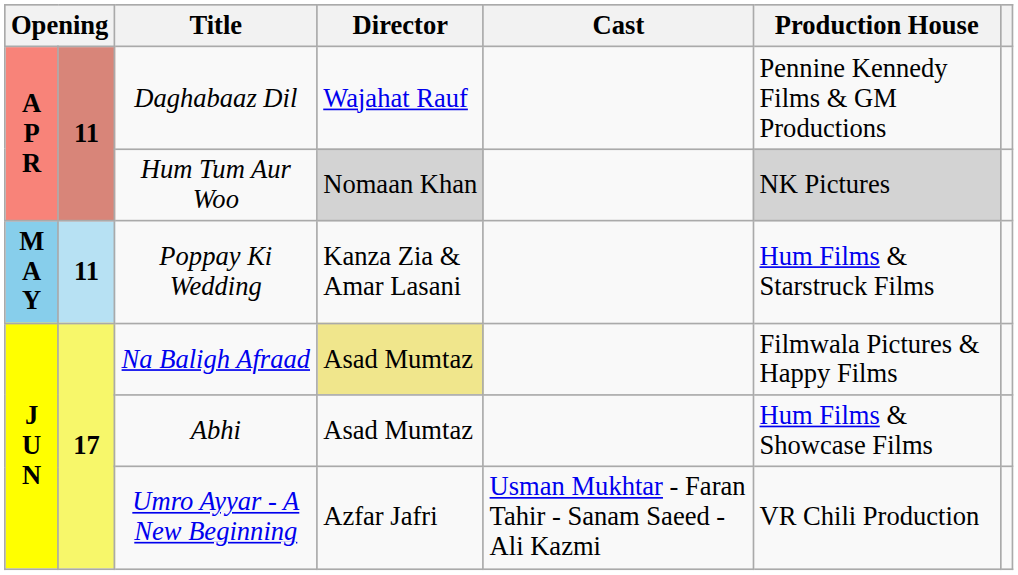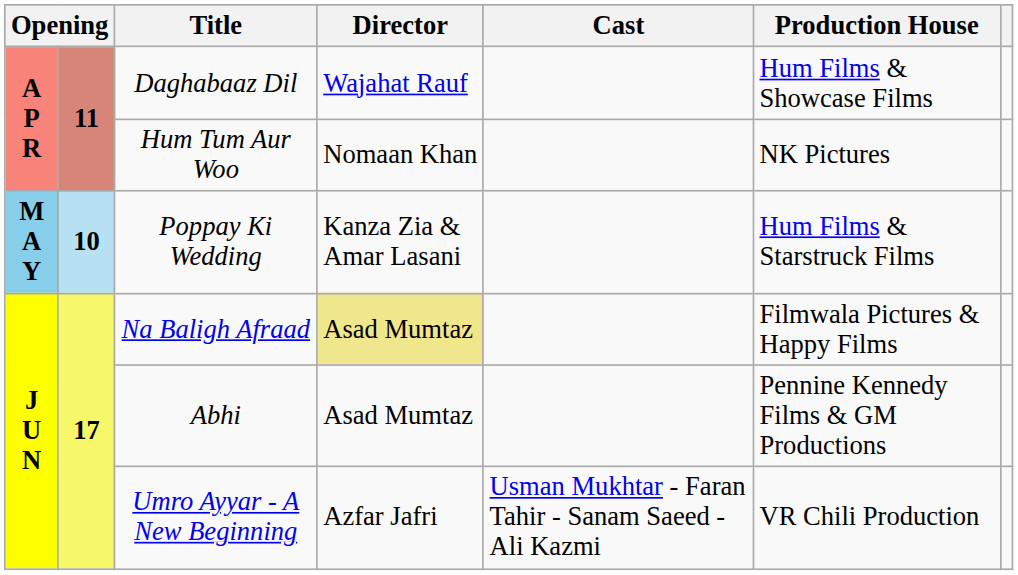(854, 97) Pennine Kennedy Films & GM Productions -> (846, 82) Hum Films & Showcase Films
(400, 184) lightgrey background -> (400, 154) no background
(825, 184) lightgrey background -> (825, 154) no background
(87, 271) 11 -> (87, 241) 10
(846, 430) Hum Films & Showcase Films -> (854, 415) Pennine Kennedy Films & GM Productions
